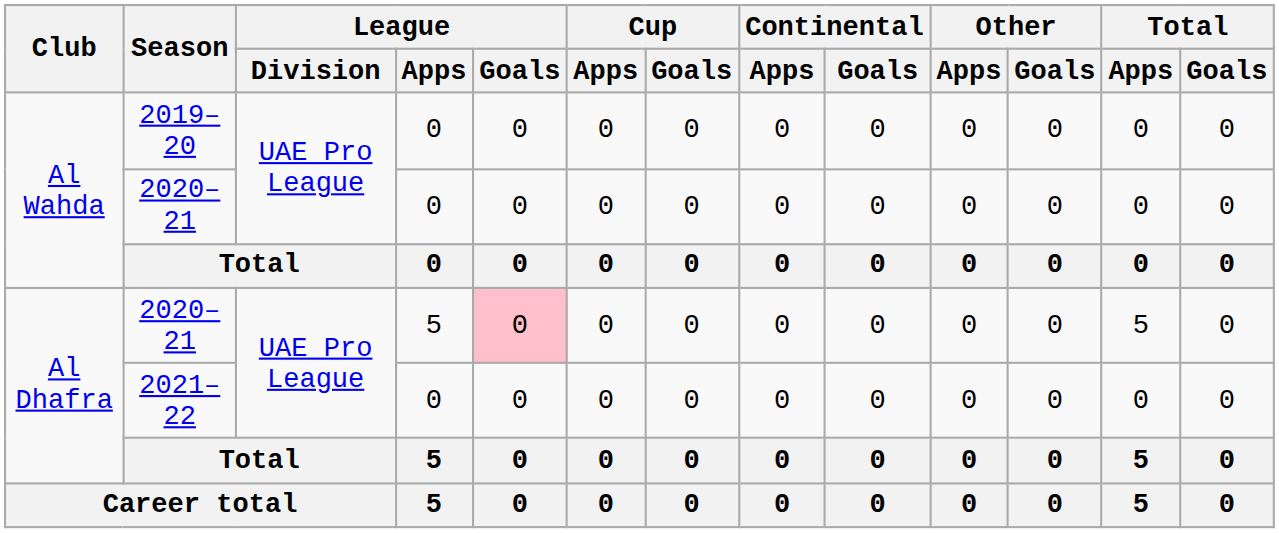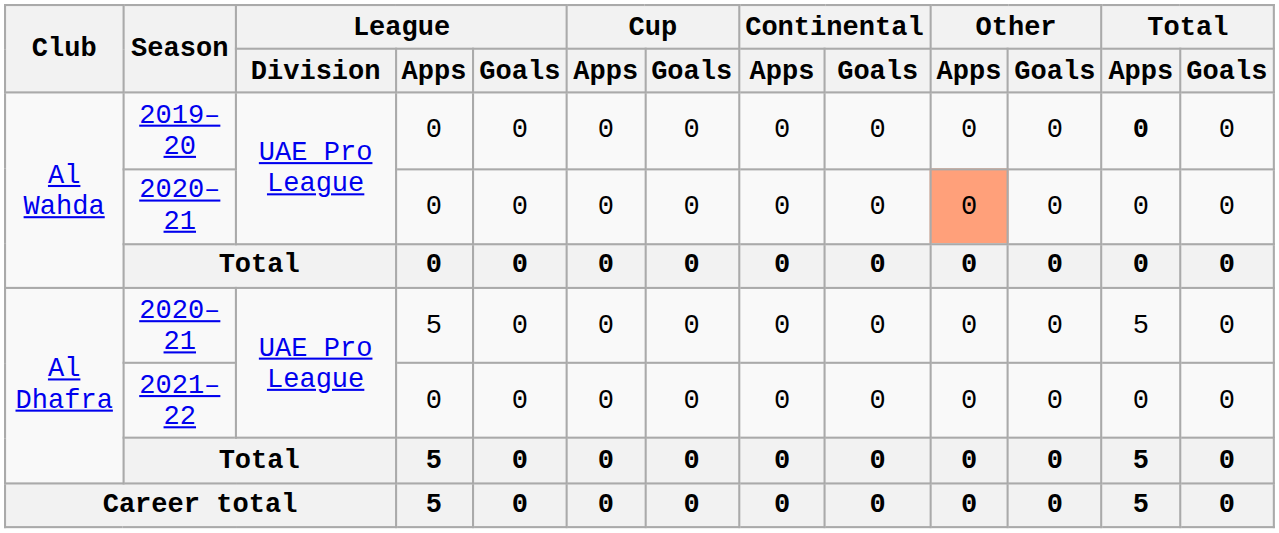(1141, 131) normal -> (1141, 131) bold
(969, 206) no background -> (969, 206) lightsalmon background
(520, 325) pink background -> (520, 325) no background
